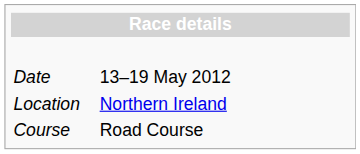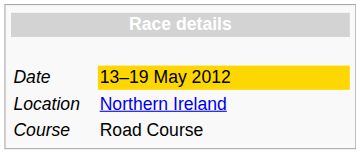(165, 77) no background -> (165, 77) gold background
